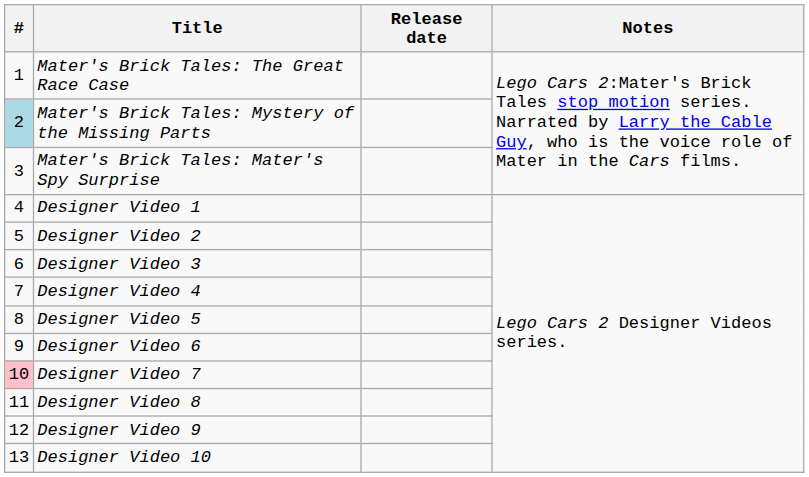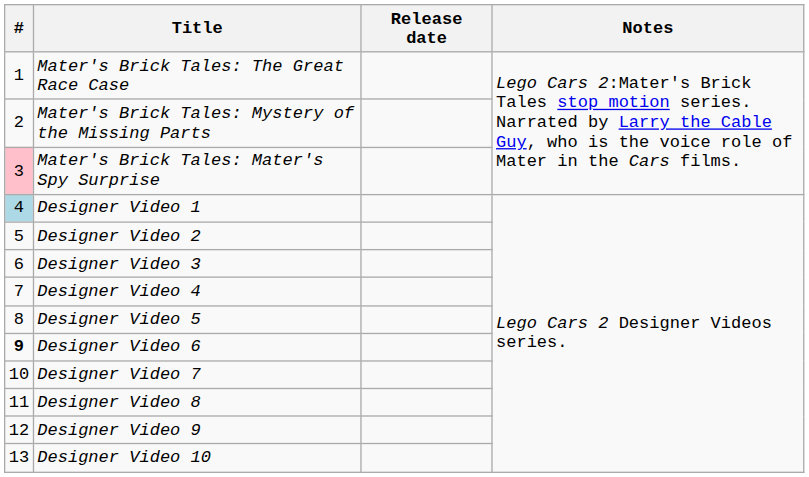(19, 123) lightblue background -> (19, 123) no background
(19, 171) no background -> (19, 171) pink background
(19, 208) no background -> (19, 208) lightblue background
(19, 347) normal -> (19, 347) bold
(19, 375) pink background -> (19, 375) no background
